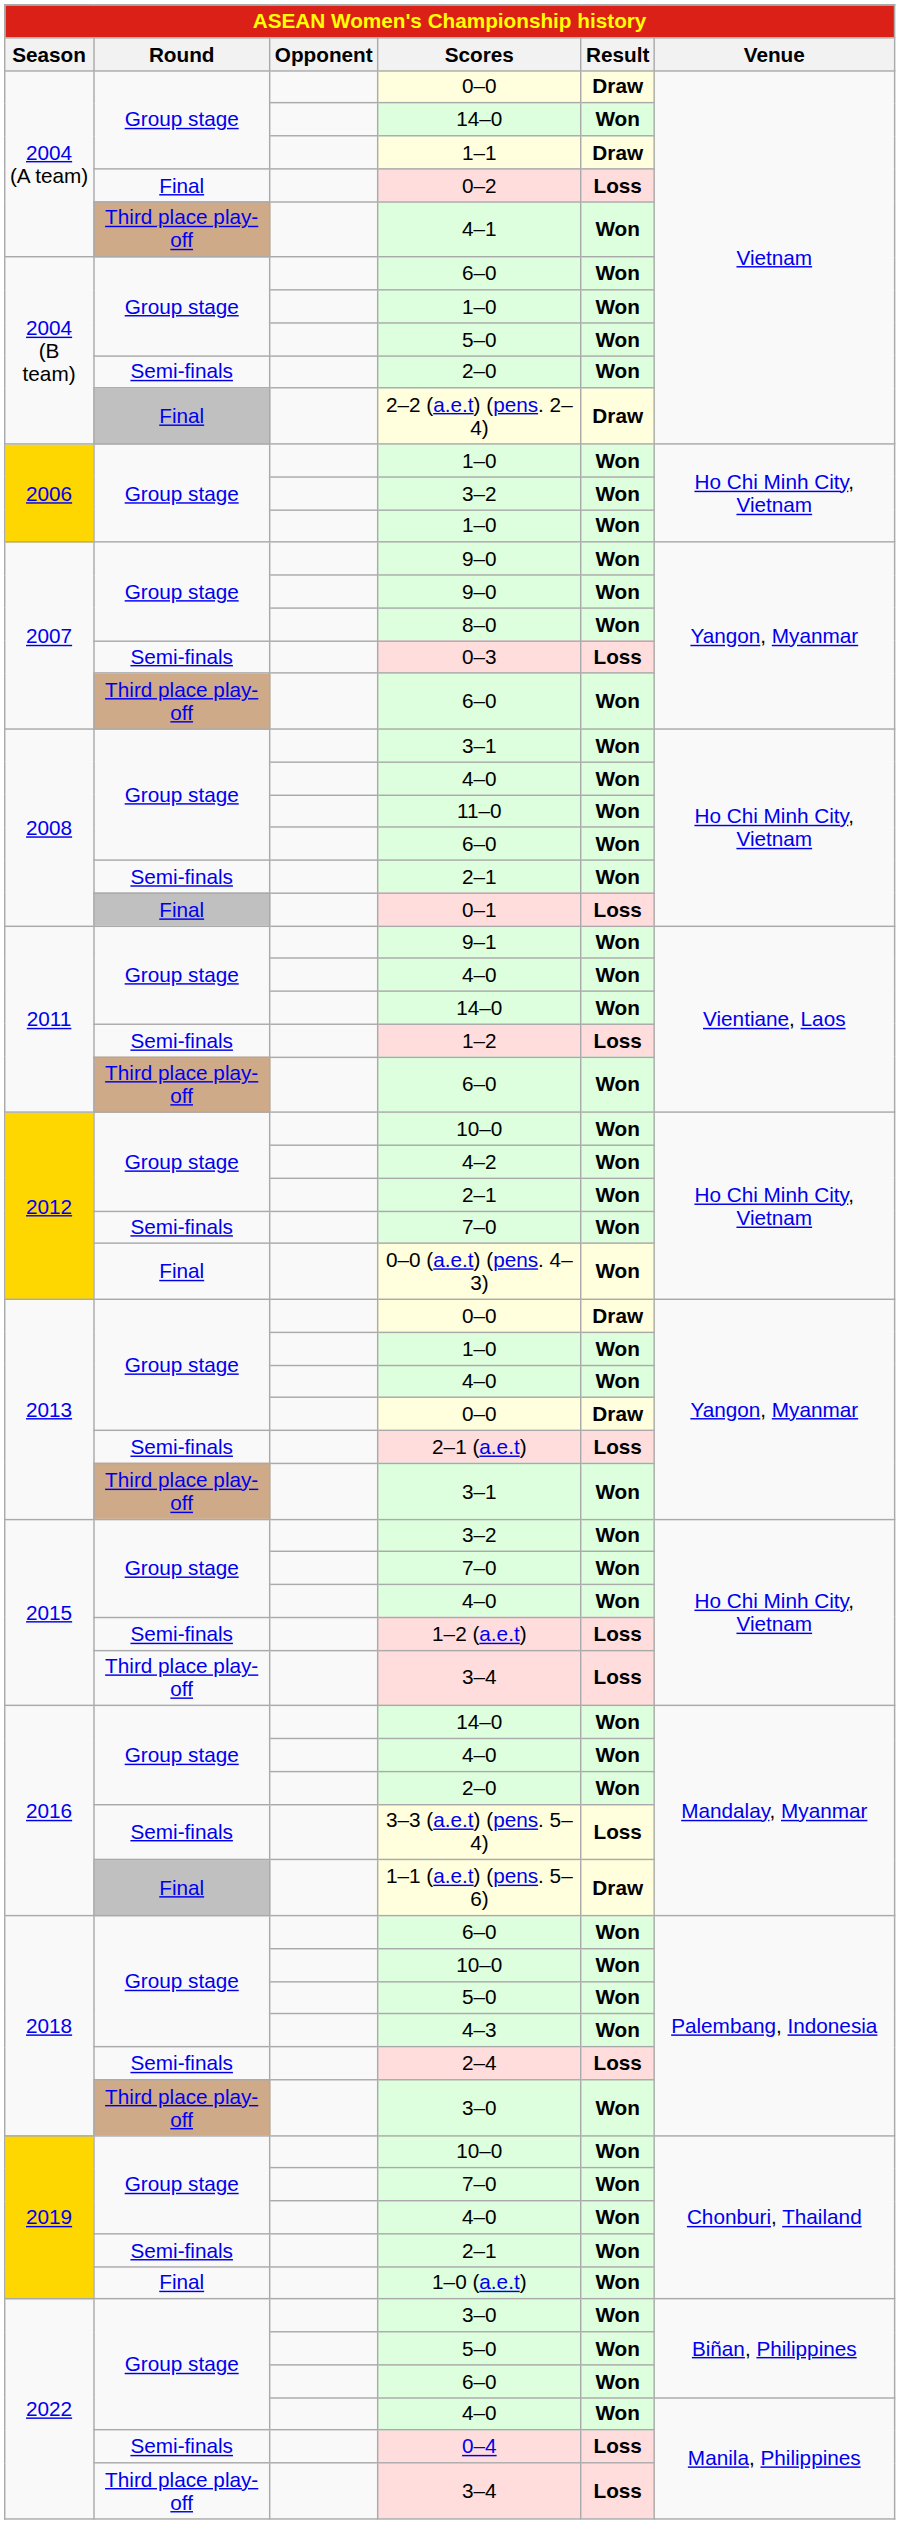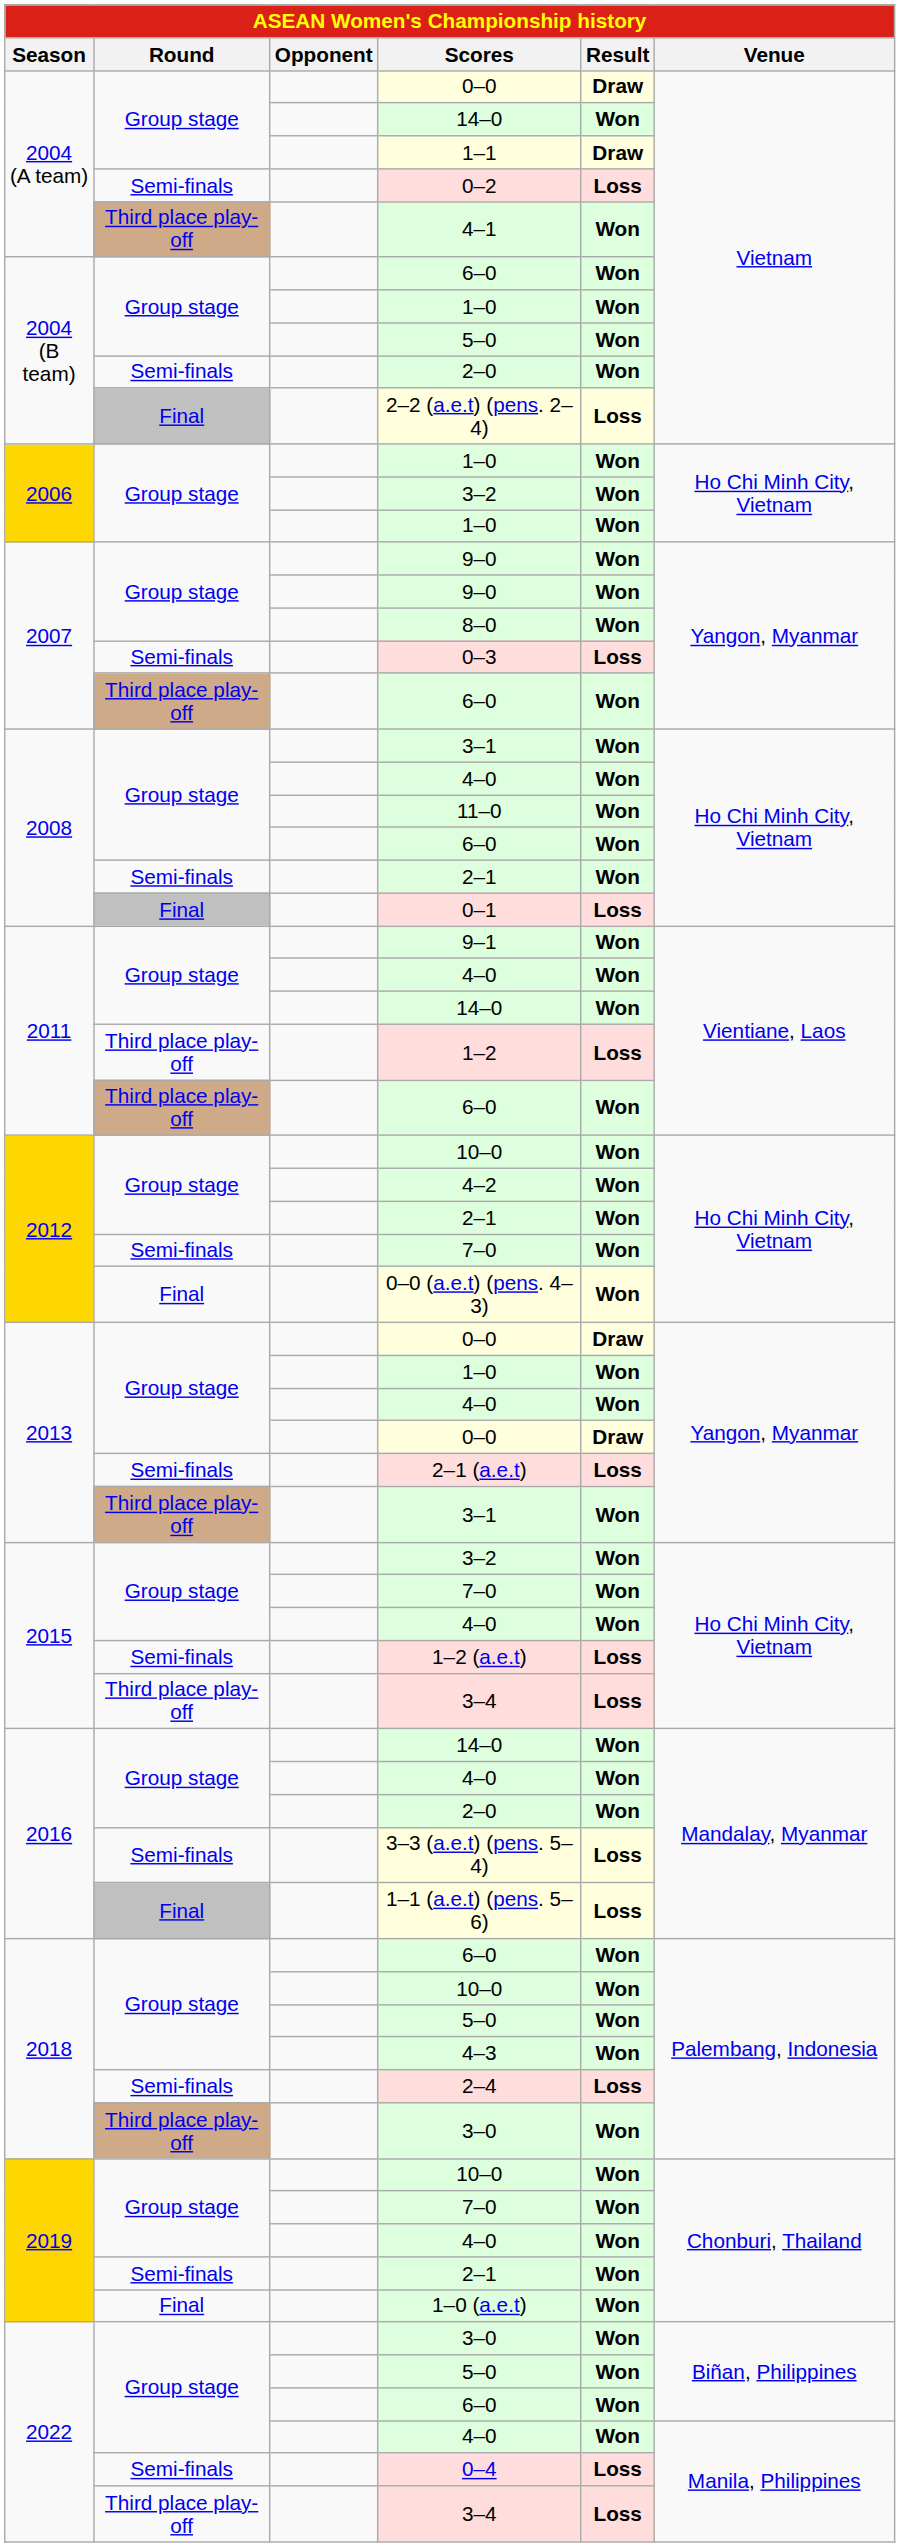(182, 185) Final -> (182, 185) Semi-finals
(618, 416) Draw -> (618, 416) Loss
(182, 1041) Semi-finals -> (182, 1052) Third place play-off
(618, 1888) Draw -> (618, 1911) Loss
